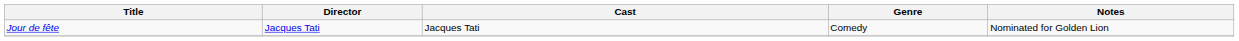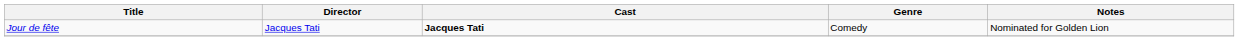(452, 28) normal -> (454, 28) bold
